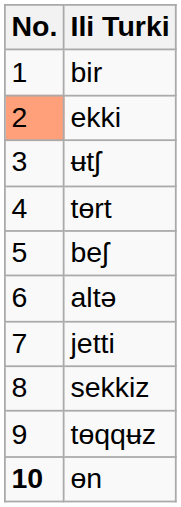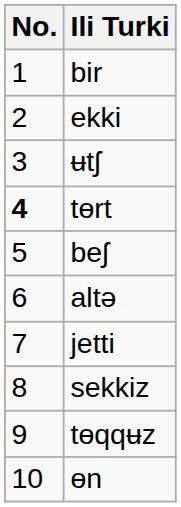(19, 117) lightsalmon background -> (19, 117) no background
(19, 207) normal -> (19, 207) bold
(27, 478) bold -> (27, 478) normal
